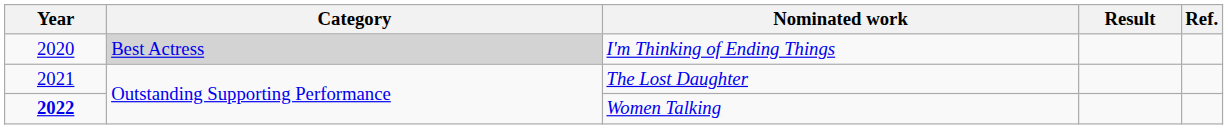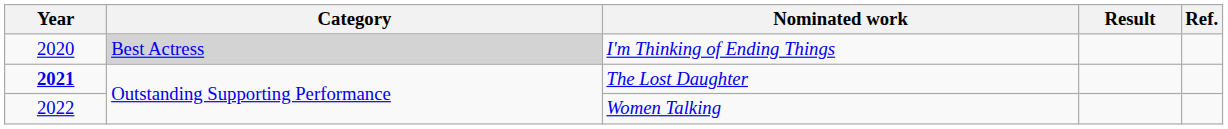(56, 78) normal -> (56, 78) bold
(56, 108) bold -> (56, 108) normal
